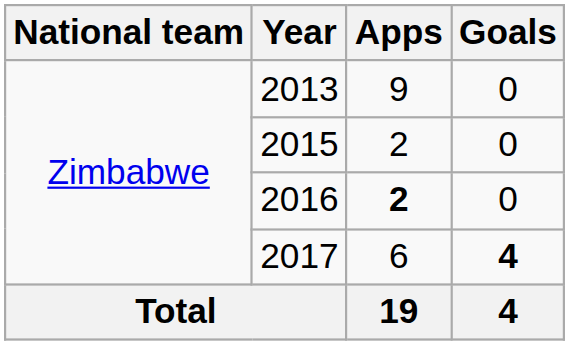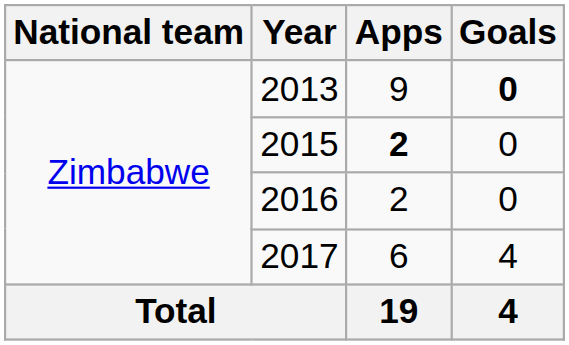(508, 88) normal -> (508, 88) bold
(399, 144) normal -> (399, 144) bold
(399, 199) bold -> (399, 199) normal
(508, 255) bold -> (508, 255) normal
